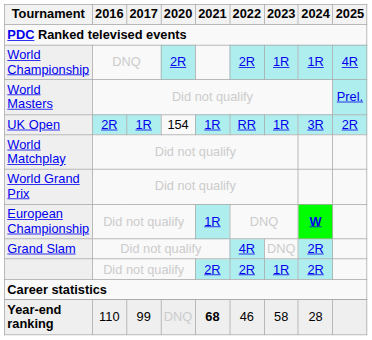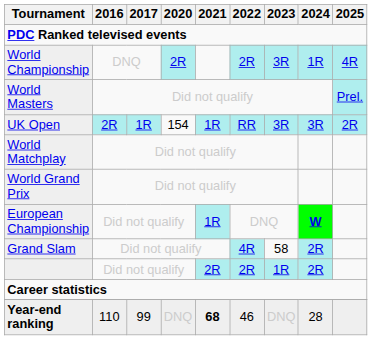(281, 62) 1R -> (281, 62) 3R
(281, 124) 1R -> (281, 124) 3R
(281, 249) DNQ -> (281, 249) 58
(281, 317) 58 -> (281, 317) DNQ
